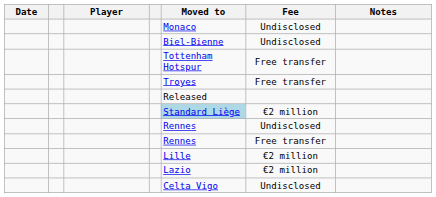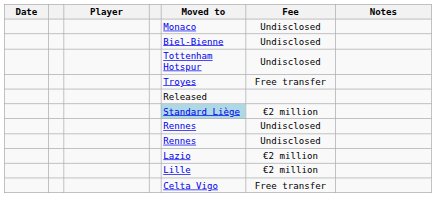(290, 62) Free transfer -> (290, 62) Undisclosed
(290, 141) Free transfer -> (290, 141) Undisclosed
(177, 156) Lille -> (177, 156) Lazio
(177, 171) Lazio -> (177, 171) Lille
(290, 185) Undisclosed -> (290, 185) Free transfer
